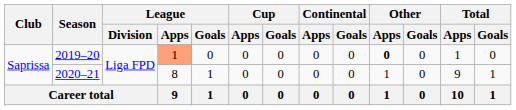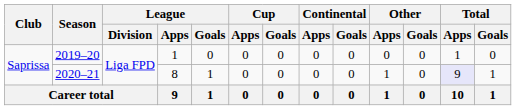(175, 54) lightsalmon background -> (175, 54) no background
(387, 54) bold -> (387, 54) normal
(457, 74) no background -> (457, 74) lavender background
